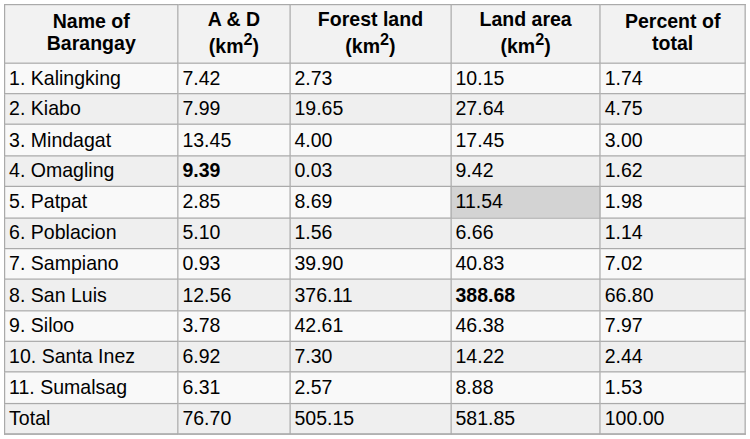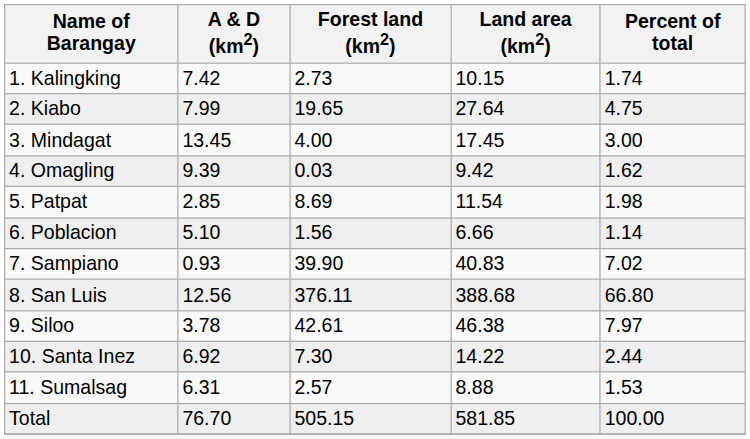(201, 171) bold -> (201, 171) normal
(479, 202) lightgrey background -> (479, 202) no background
(485, 294) bold -> (485, 294) normal
